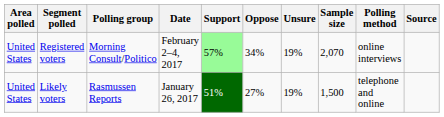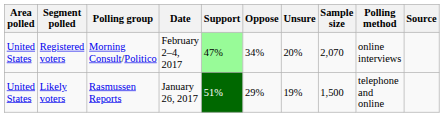(213, 52) 57% -> (213, 52) 47%
(293, 52) 19% -> (293, 52) 20%
(255, 92) 27% -> (255, 92) 29%
